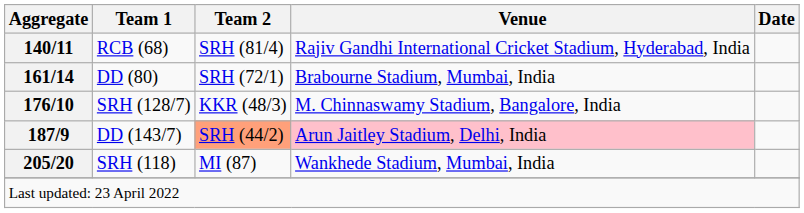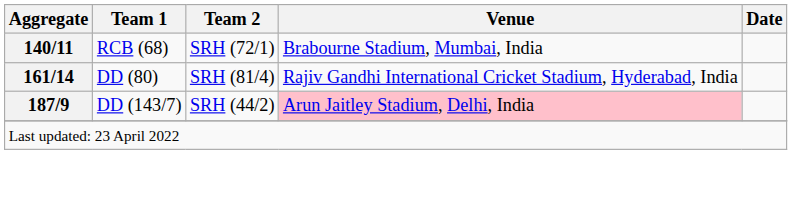(241, 47) SRH (81/4) -> (232, 47) SRH (72/1)
(523, 47) Rajiv Gandhi International Cricket Stadium, Hyderabad, India -> (413, 47) Brabourne Stadium, Mumbai, India
(241, 76) SRH (72/1) -> (232, 76) SRH (81/4)
(425, 76) Brabourne Stadium, Mumbai, India -> (510, 76) Rajiv Gandhi International Cricket Stadium, Hyderabad, India
- row: (144, 105)
(241, 134) lightsalmon background -> (232, 105) no background
- row: (136, 163)
